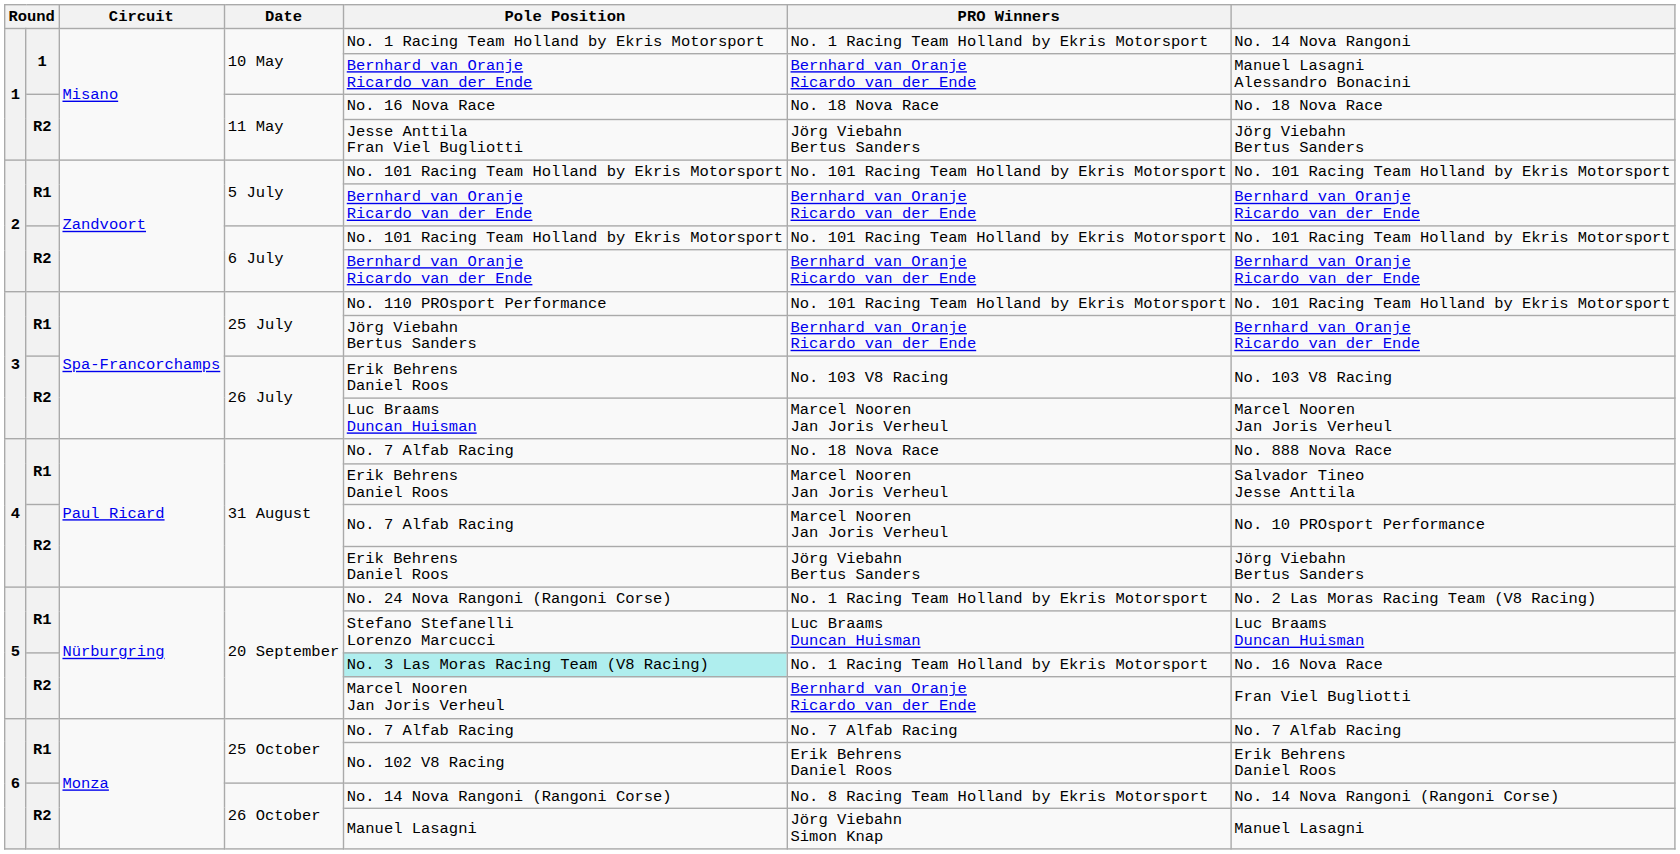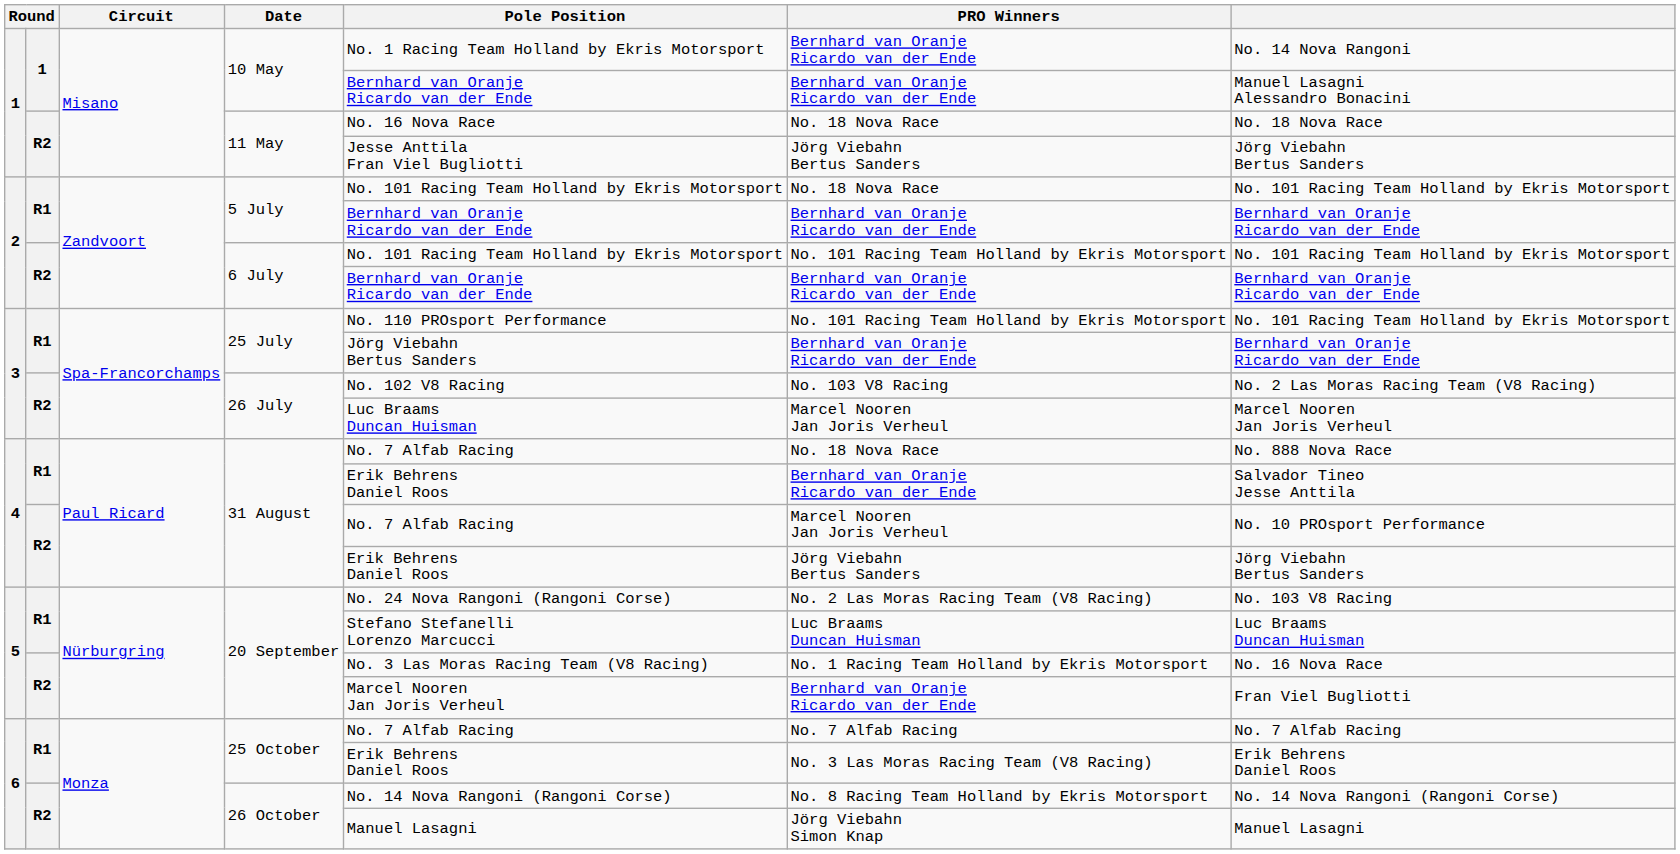(999, 41) No. 1 Racing Team Holland by Ekris Motorsport -> (883, 50) Bernhard van Oranje Ricardo van der Ende
(1009, 172) No. 101 Racing Team Holland by Ekris Motorsport -> (865, 189) No. 18 Nova Race
(402, 377) Erik Behrens Daniel Roos -> (426, 386) No. 102 V8 Racing
(1313, 377) No. 103 V8 Racing -> (1415, 386) No. 2 Las Moras Racing Team (V8 Racing)
(869, 484) Marcel Nooren Jan Joris Verheul -> (883, 484) Bernhard van Oranje Ricardo van der Ende
(999, 599) No. 1 Racing Team Holland by Ekris Motorsport -> (972, 599) No. 2 Las Moras Racing Team (V8 Racing)
(1415, 599) No. 2 Las Moras Racing Team (V8 Racing) -> (1313, 599) No. 103 V8 Racing
(528, 665) paleturquoise background -> (528, 665) no background
(426, 763) No. 102 V8 Racing -> (402, 763) Erik Behrens Daniel Roos
(846, 763) Erik Behrens Daniel Roos -> (972, 763) No. 3 Las Moras Racing Team (V8 Racing)
